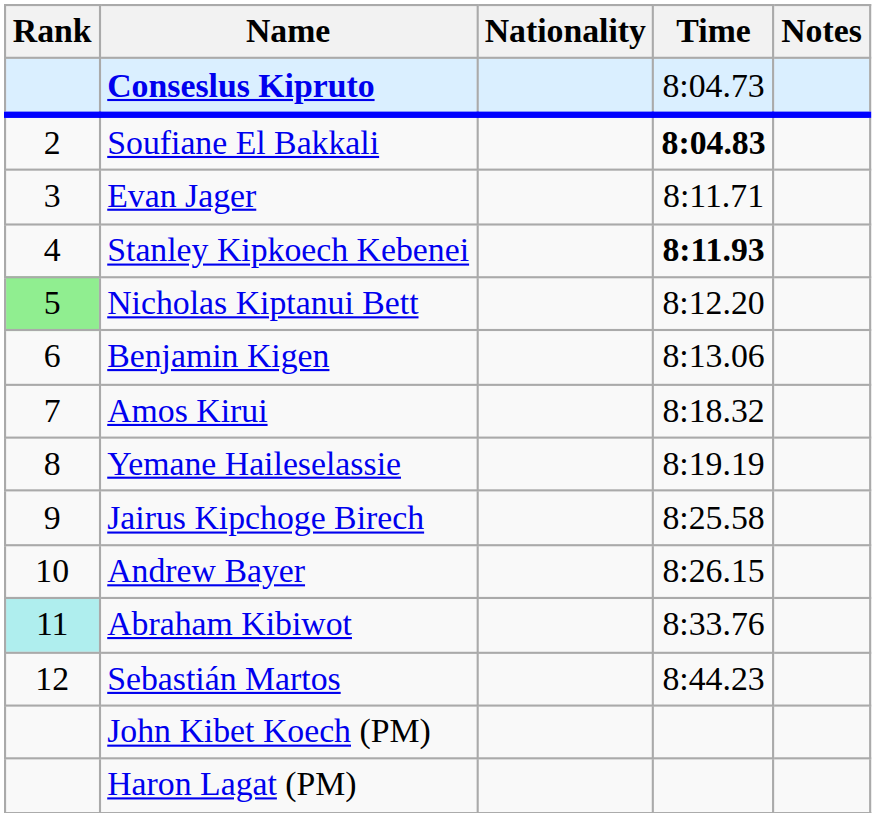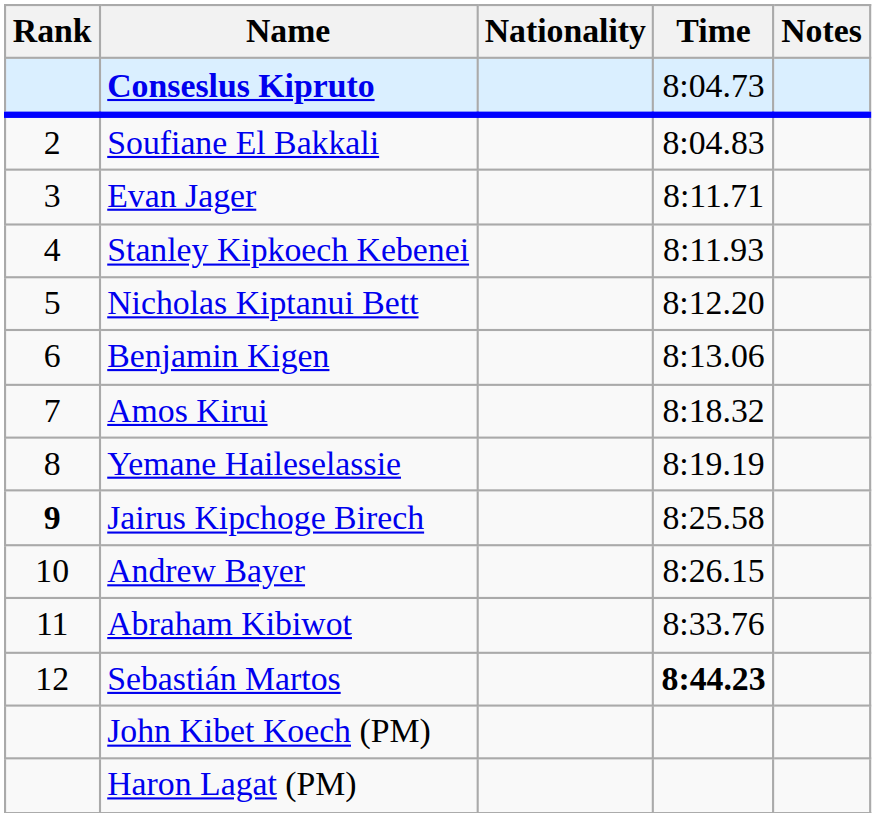(714, 142) bold -> (714, 142) normal
(714, 249) bold -> (714, 249) normal
(52, 303) lightgreen background -> (52, 303) no background
(52, 517) normal -> (52, 517) bold
(52, 624) paleturquoise background -> (52, 624) no background
(714, 677) normal -> (714, 677) bold
